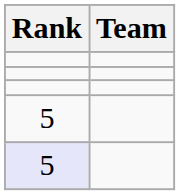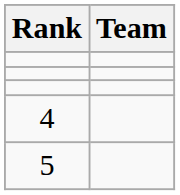(47, 117) 5 -> (47, 117) 4
(47, 165) lavender background -> (47, 165) no background
